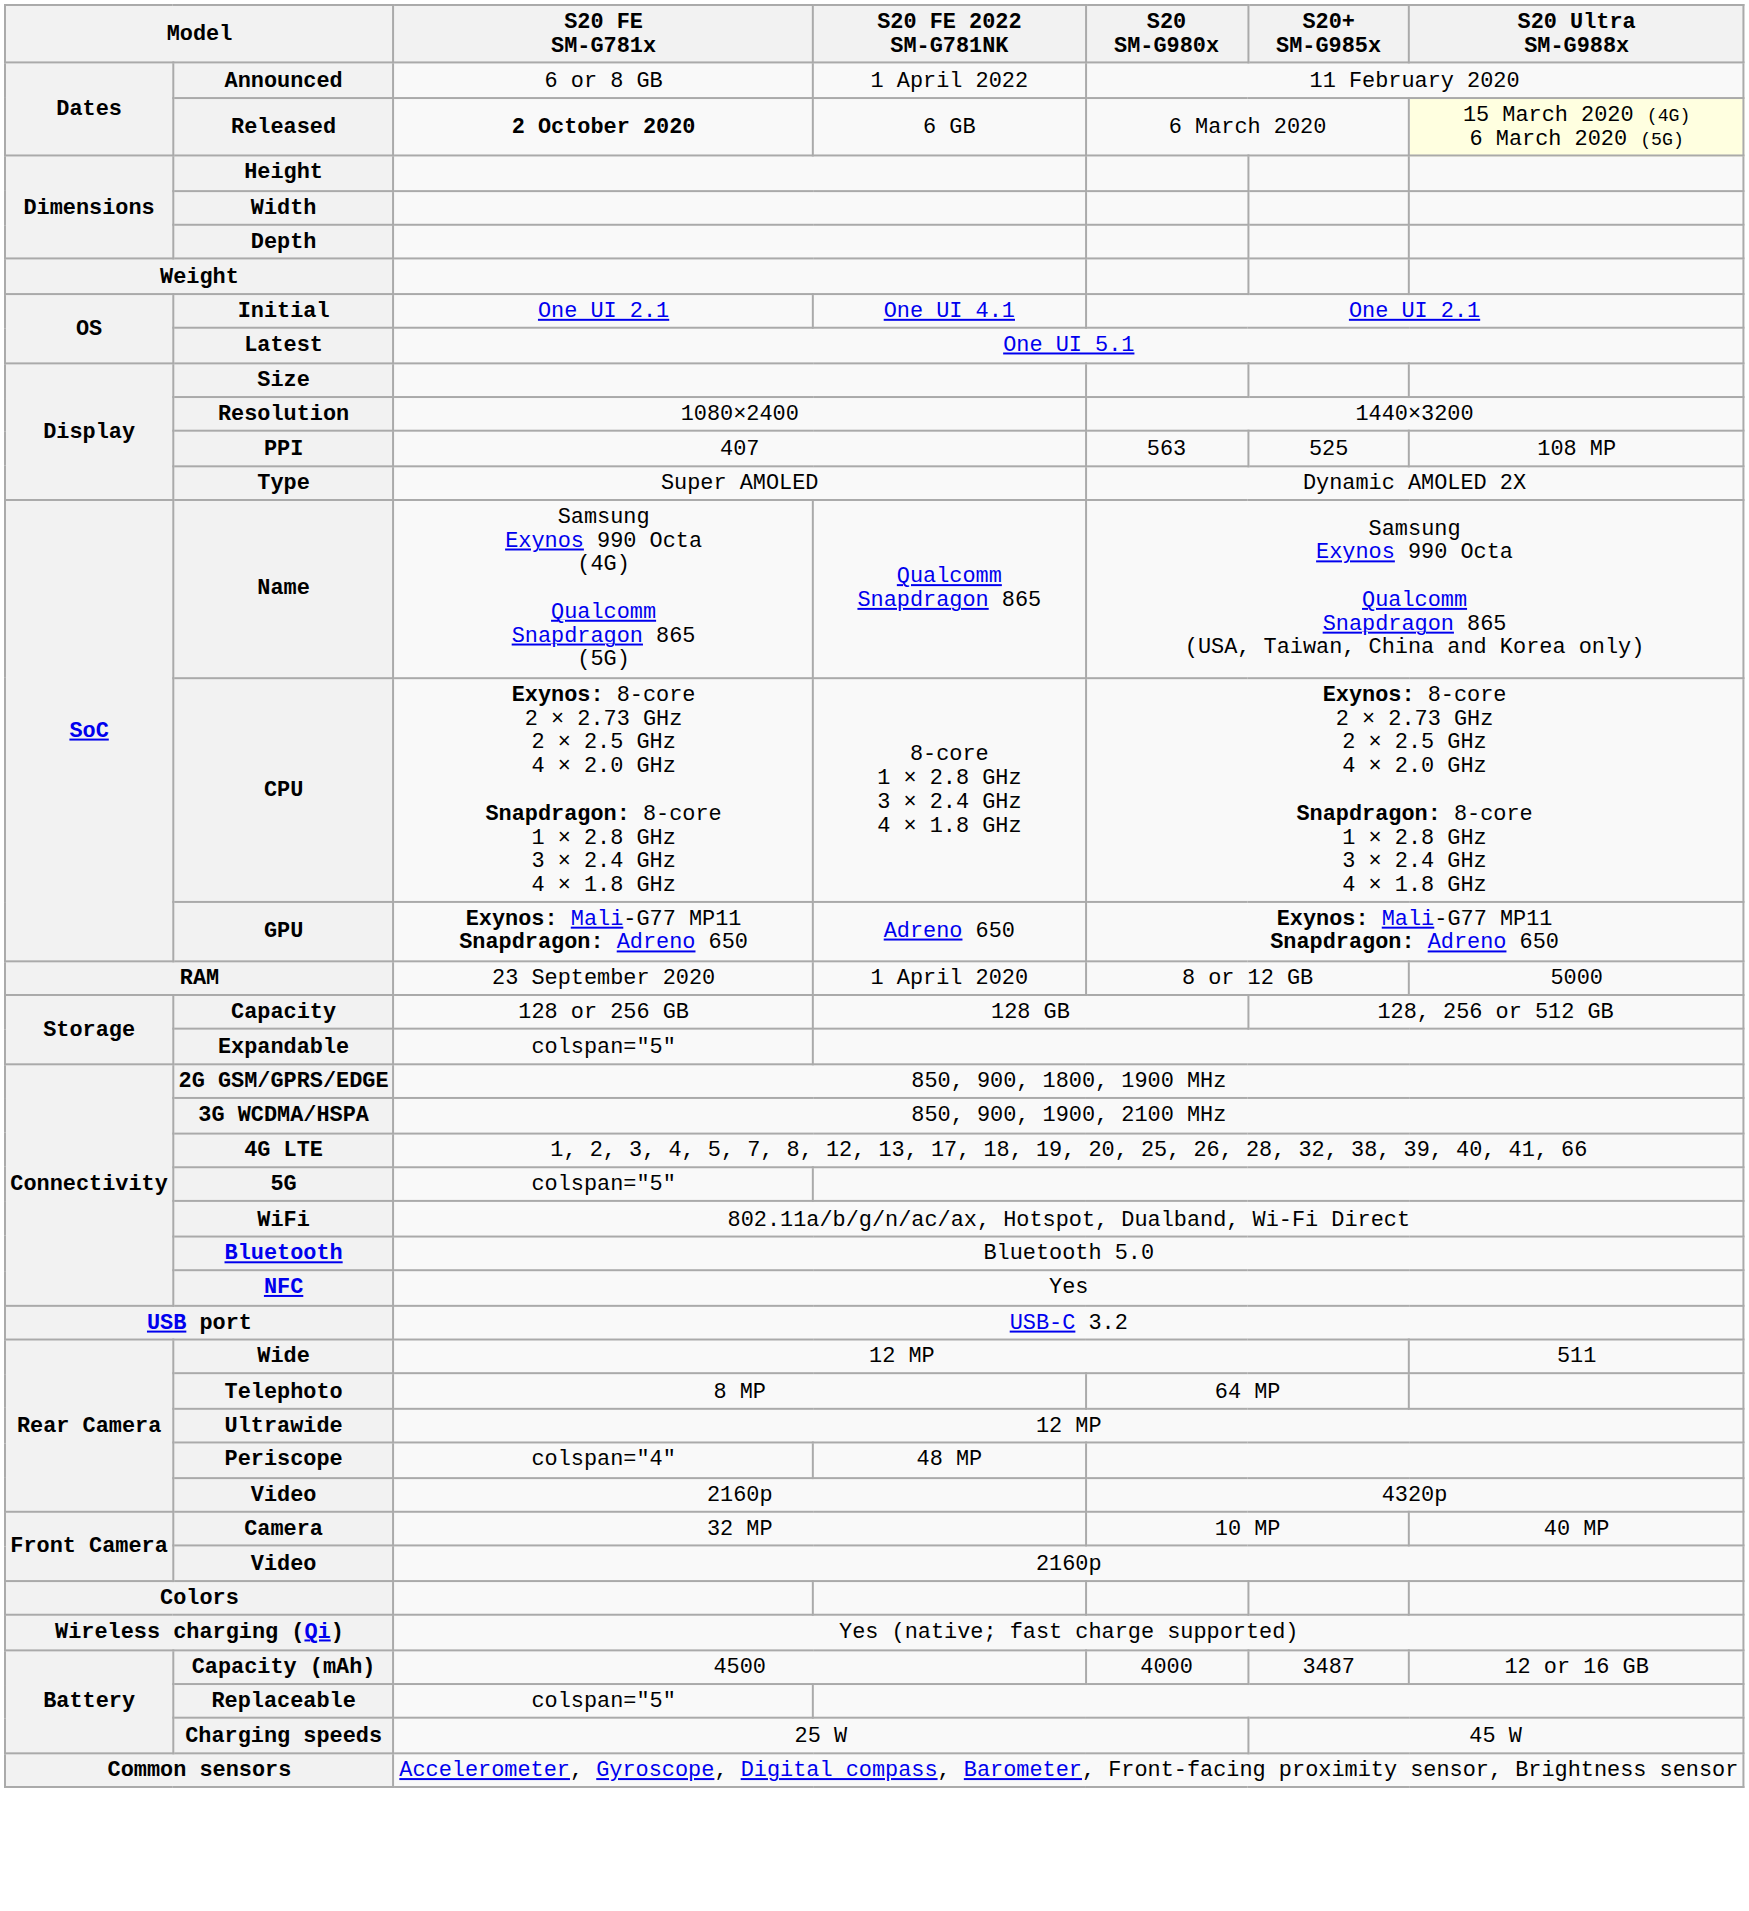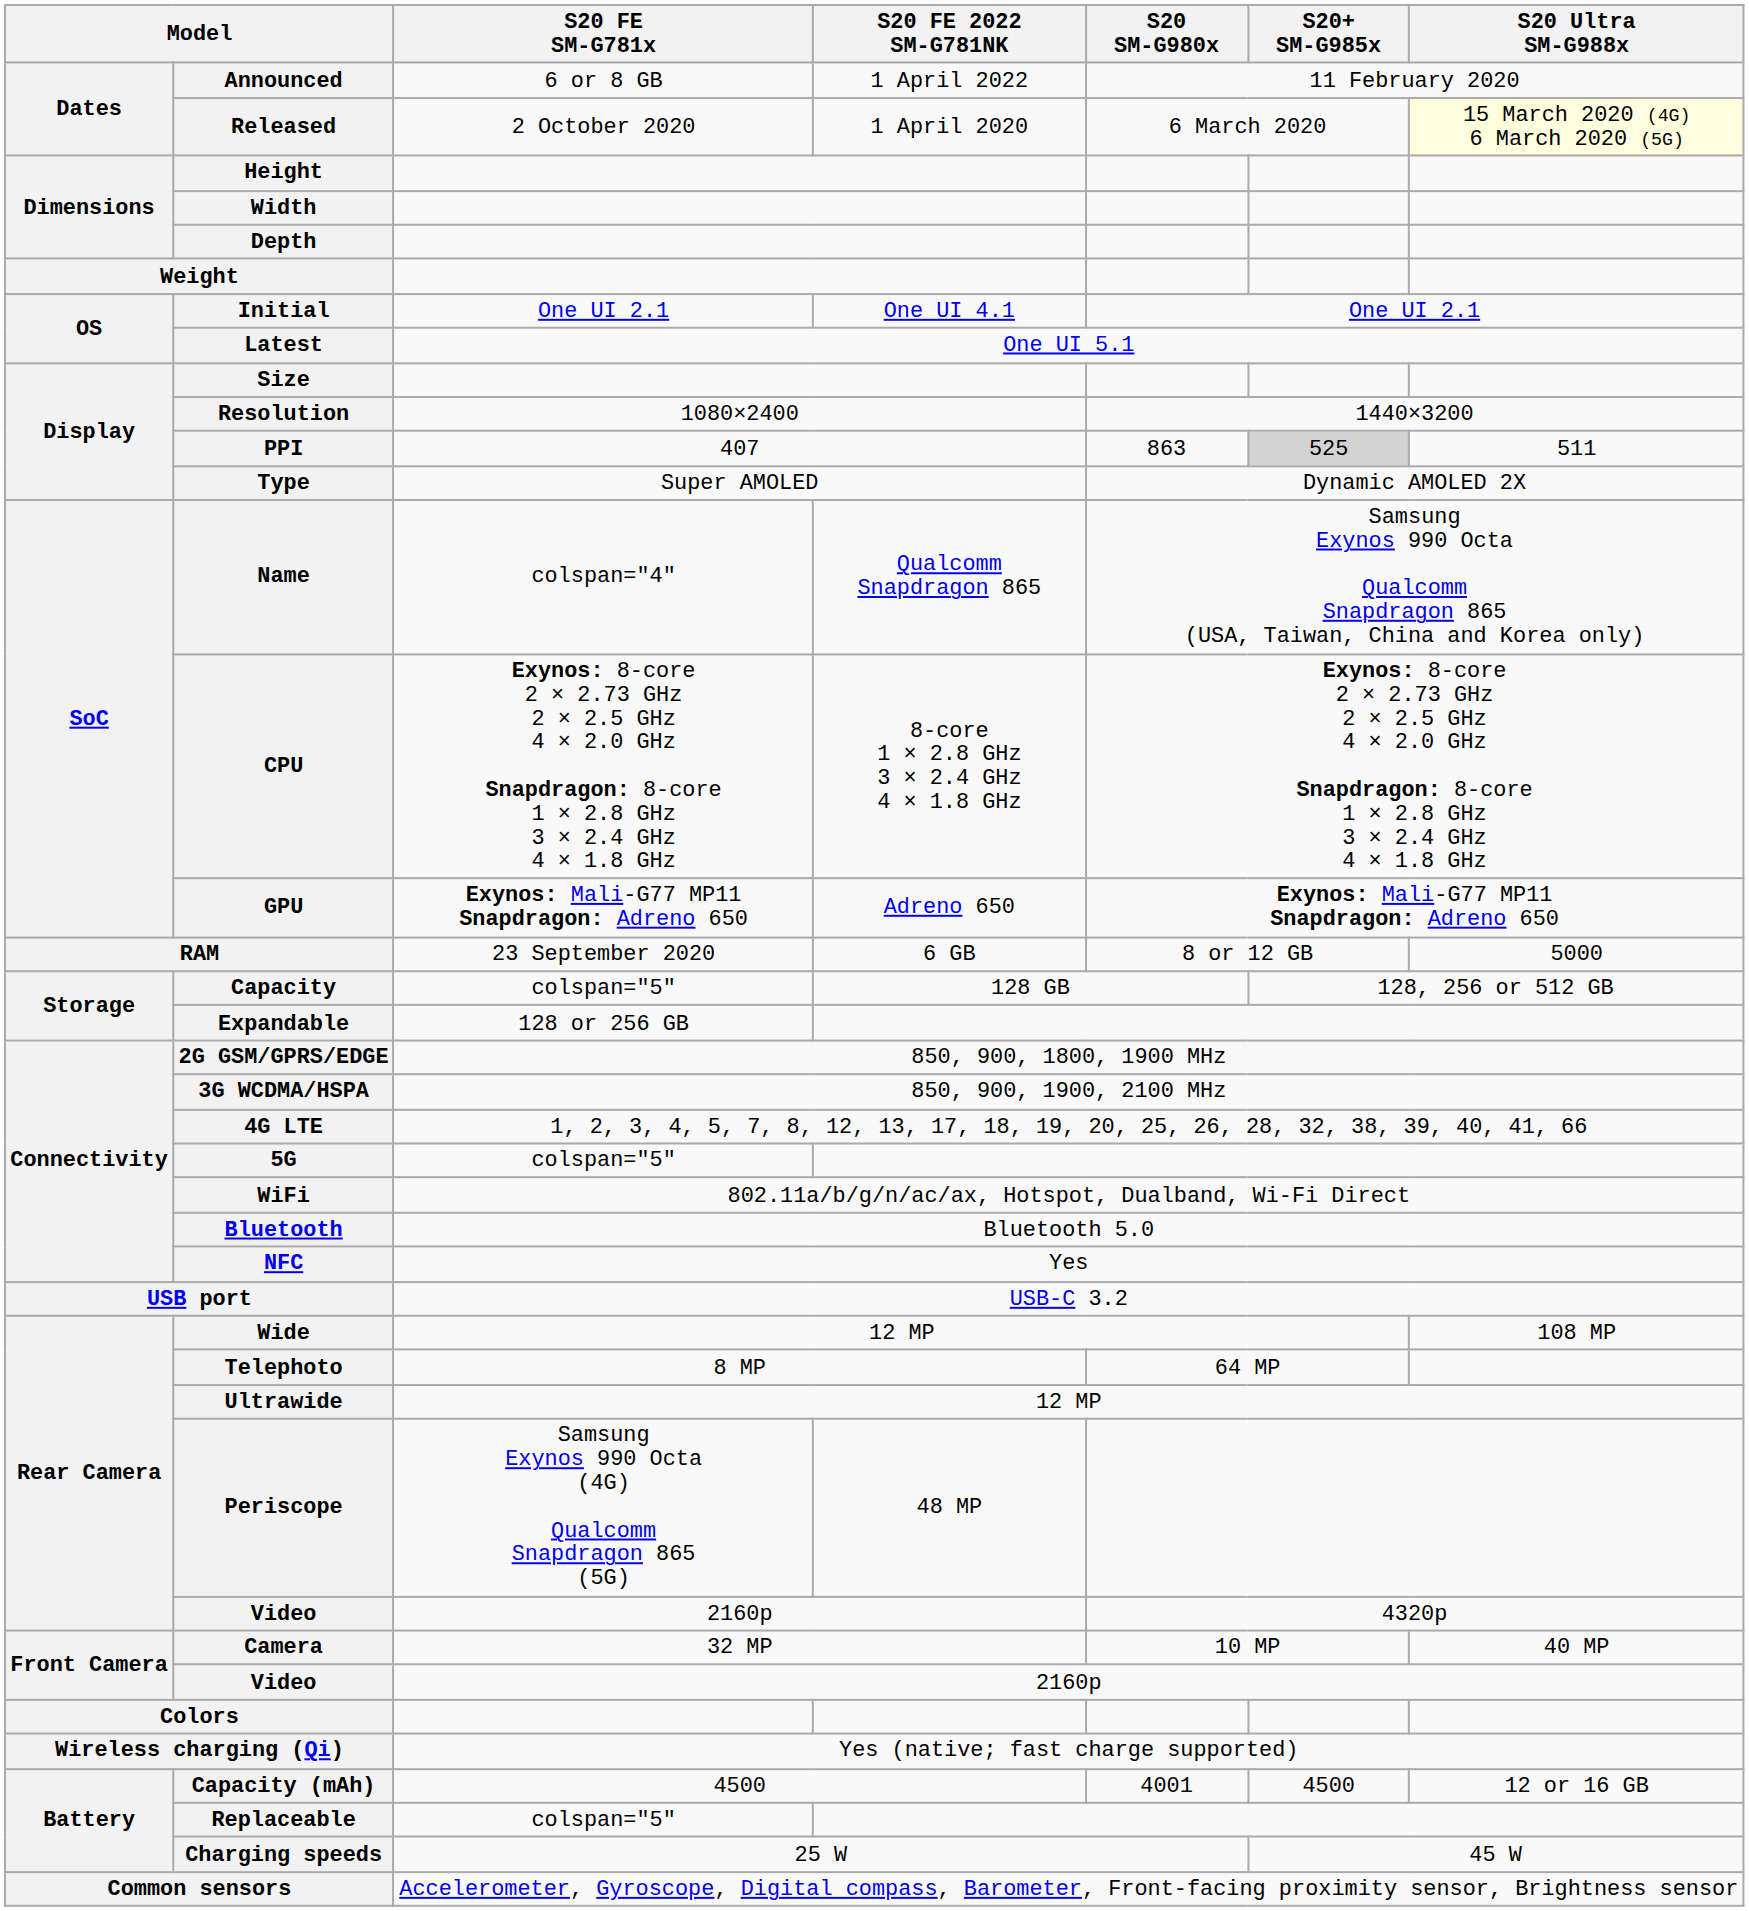(604, 127) bold -> (604, 127) normal
(949, 127) 6 GB -> (949, 127) 1 April 2020
(1167, 449) 563 -> (1167, 449) 863
(1329, 449) no background -> (1329, 449) lightgrey background
(1577, 449) 108 MP -> (1577, 449) 511
(604, 589) Samsung Exynos 990 Octa (4G) Qualcomm Snapdragon 865 (5G) -> (604, 577) colspan="4"
(949, 978) 1 April 2020 -> (949, 954) 6 GB
(604, 1012) 128 or 256 GB -> (604, 988) colspan="5"
(604, 1047) colspan="5" -> (604, 1023) 128 or 256 GB
(1577, 1357) 511 -> (1577, 1333) 108 MP
(604, 1460) colspan="4" -> (604, 1508) Samsung Exynos 990 Octa (4G) Qualcomm Snapdragon 865 (5G)
(1167, 1667) 4000 -> (1167, 1786) 4001
(1329, 1667) 3487 -> (1329, 1786) 4500
